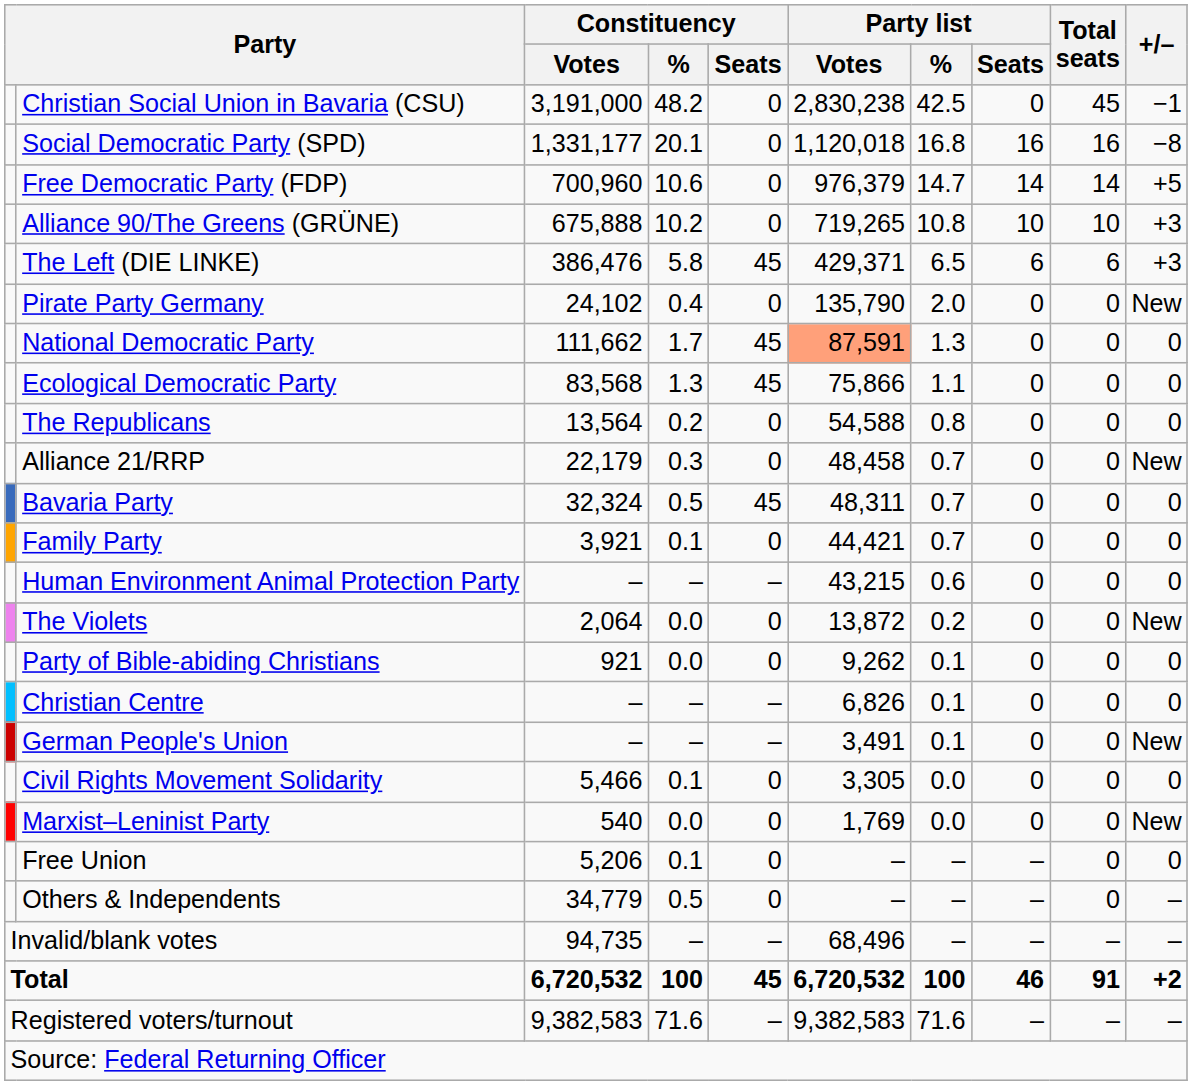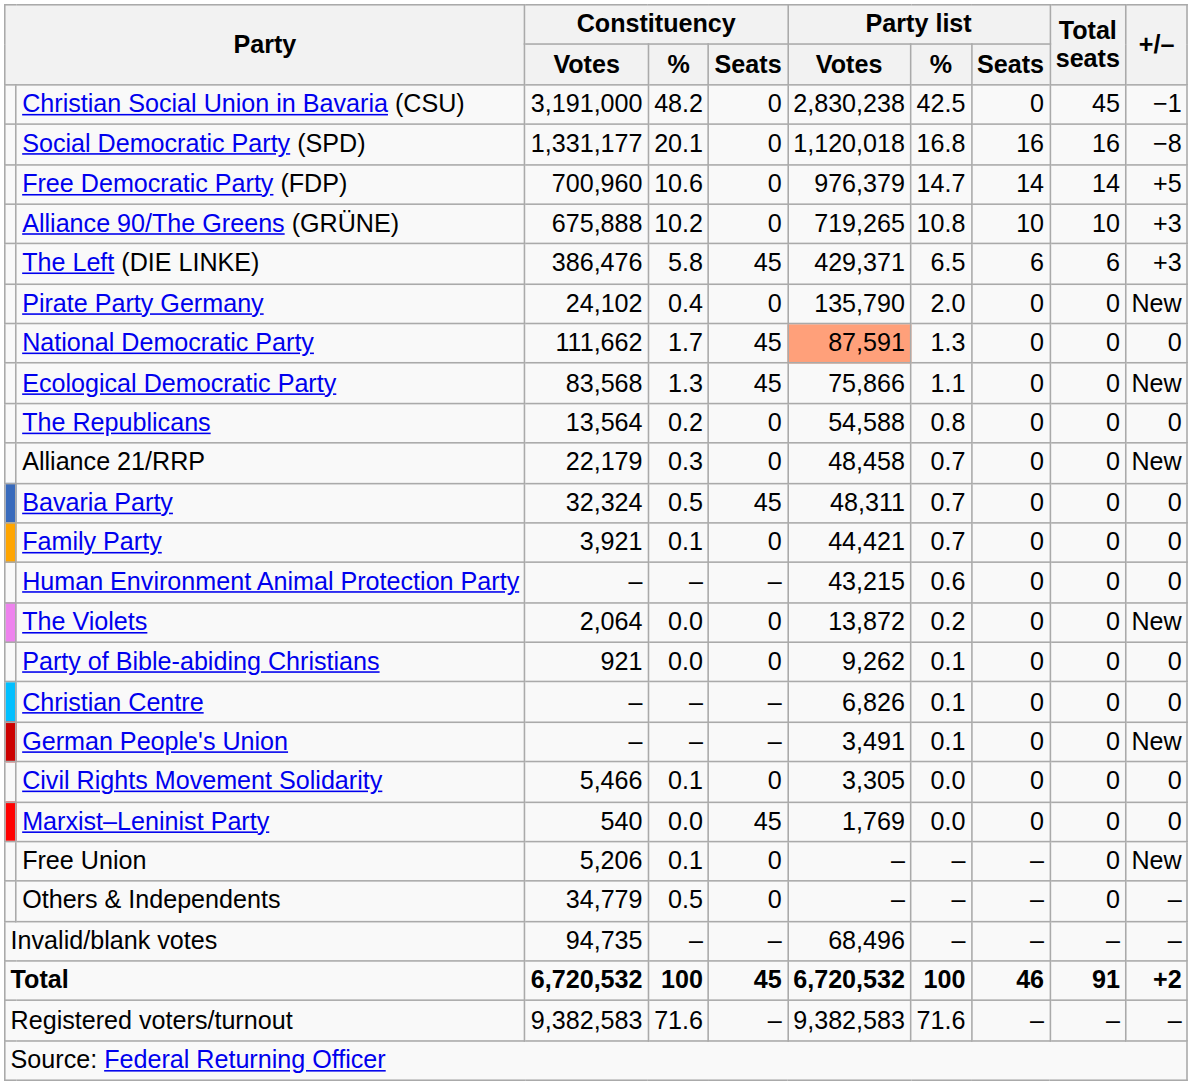(1175, 382) 0 -> (1157, 382) New
(775, 821) 0 -> (768, 821) 45
(1157, 821) New -> (1175, 821) 0
(1175, 861) 0 -> (1157, 861) New
